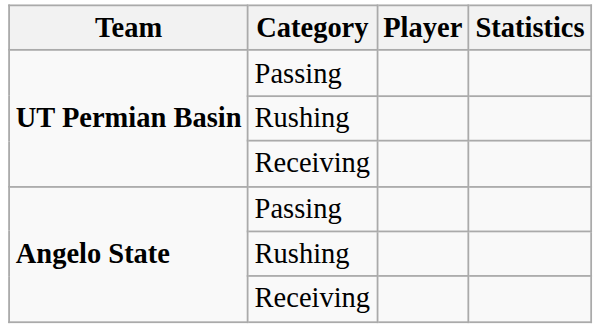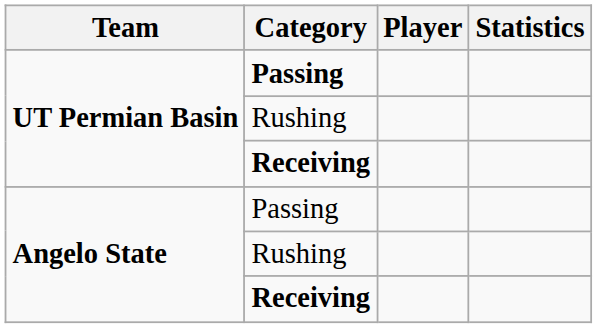(298, 72) normal -> (297, 72) bold
(312, 163) normal -> (311, 163) bold
(312, 298) normal -> (311, 298) bold
